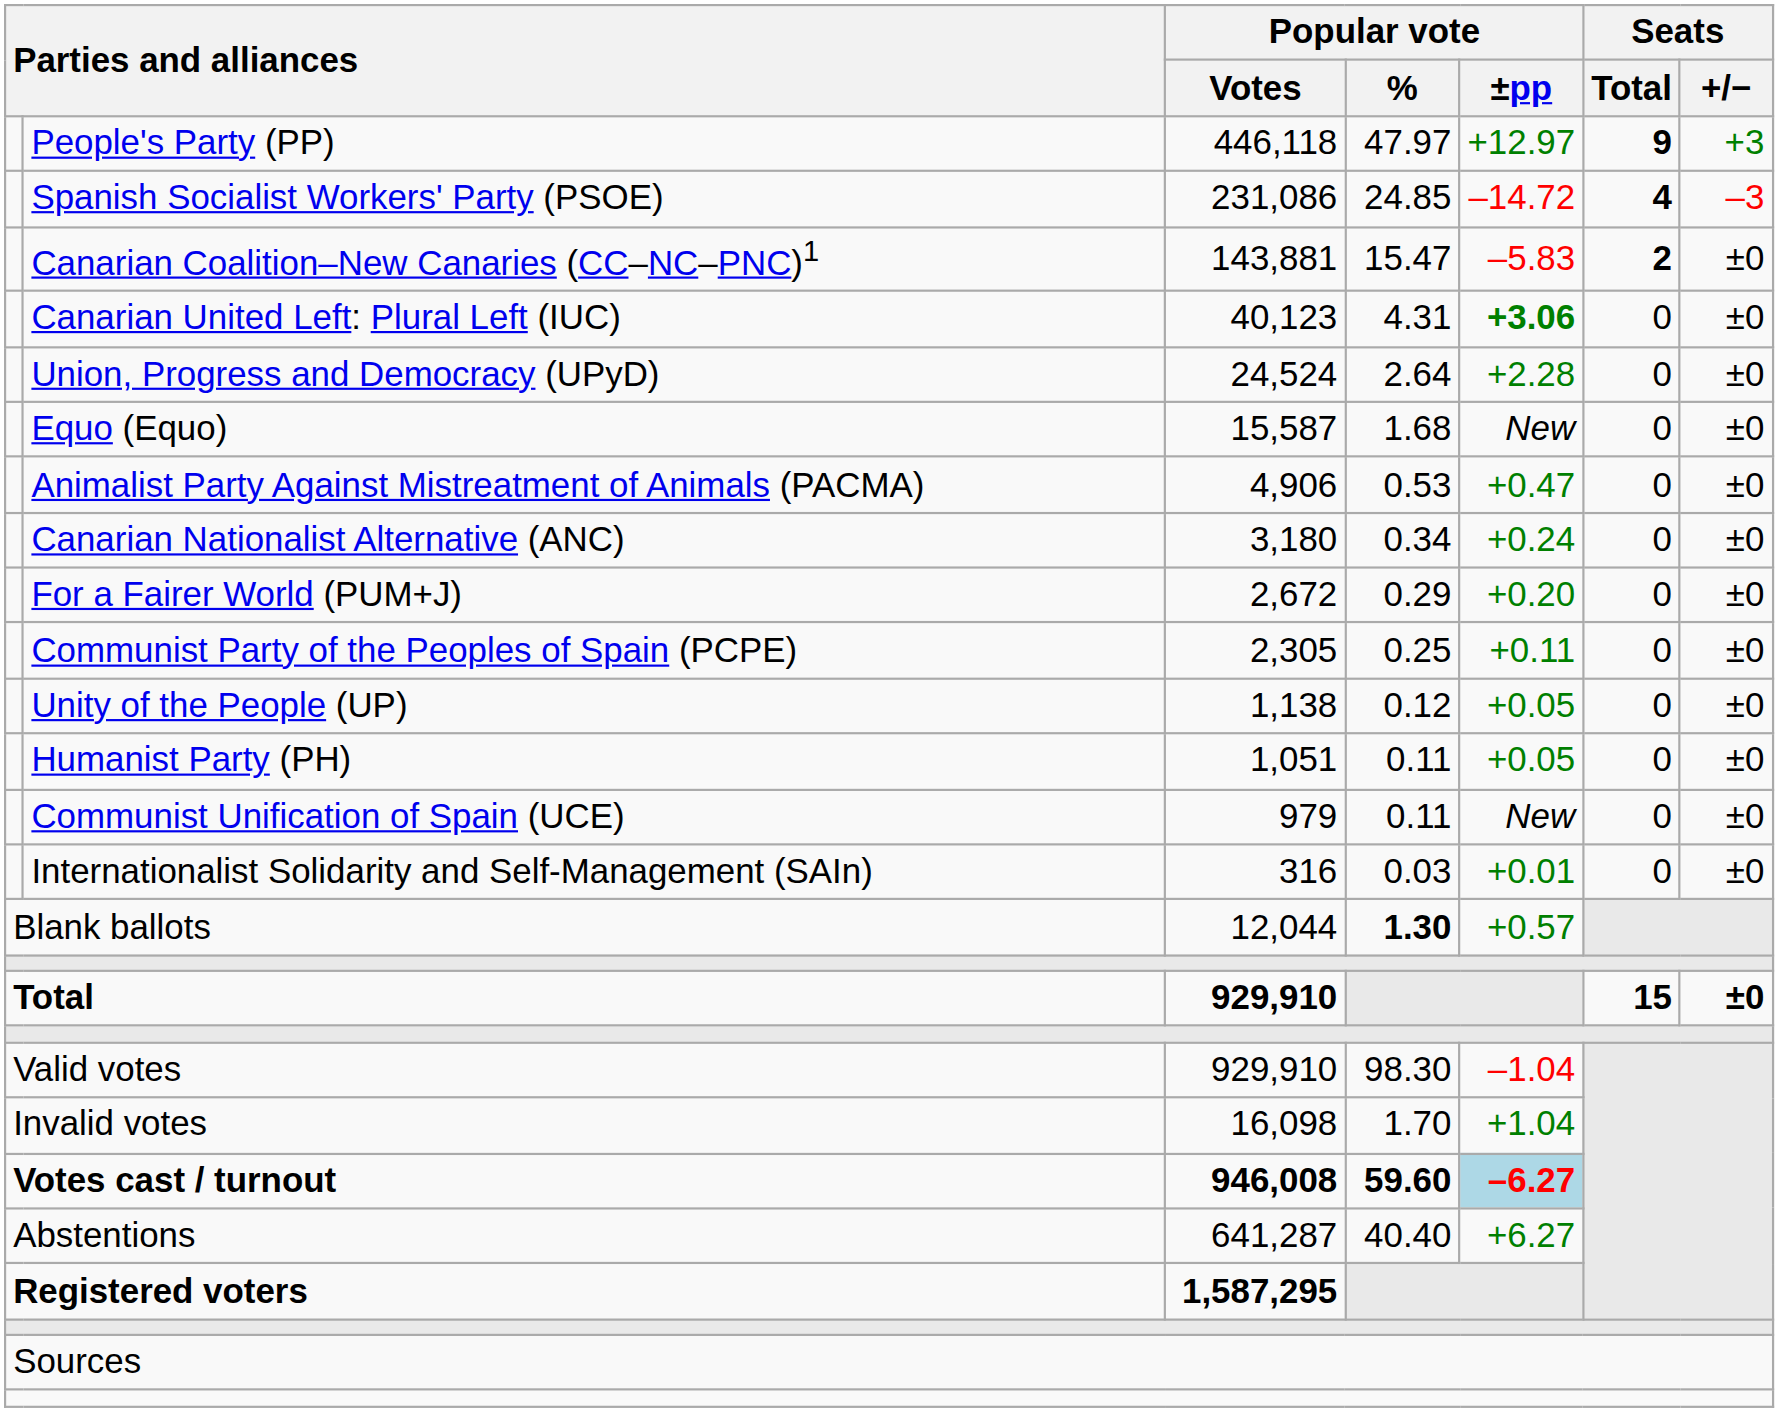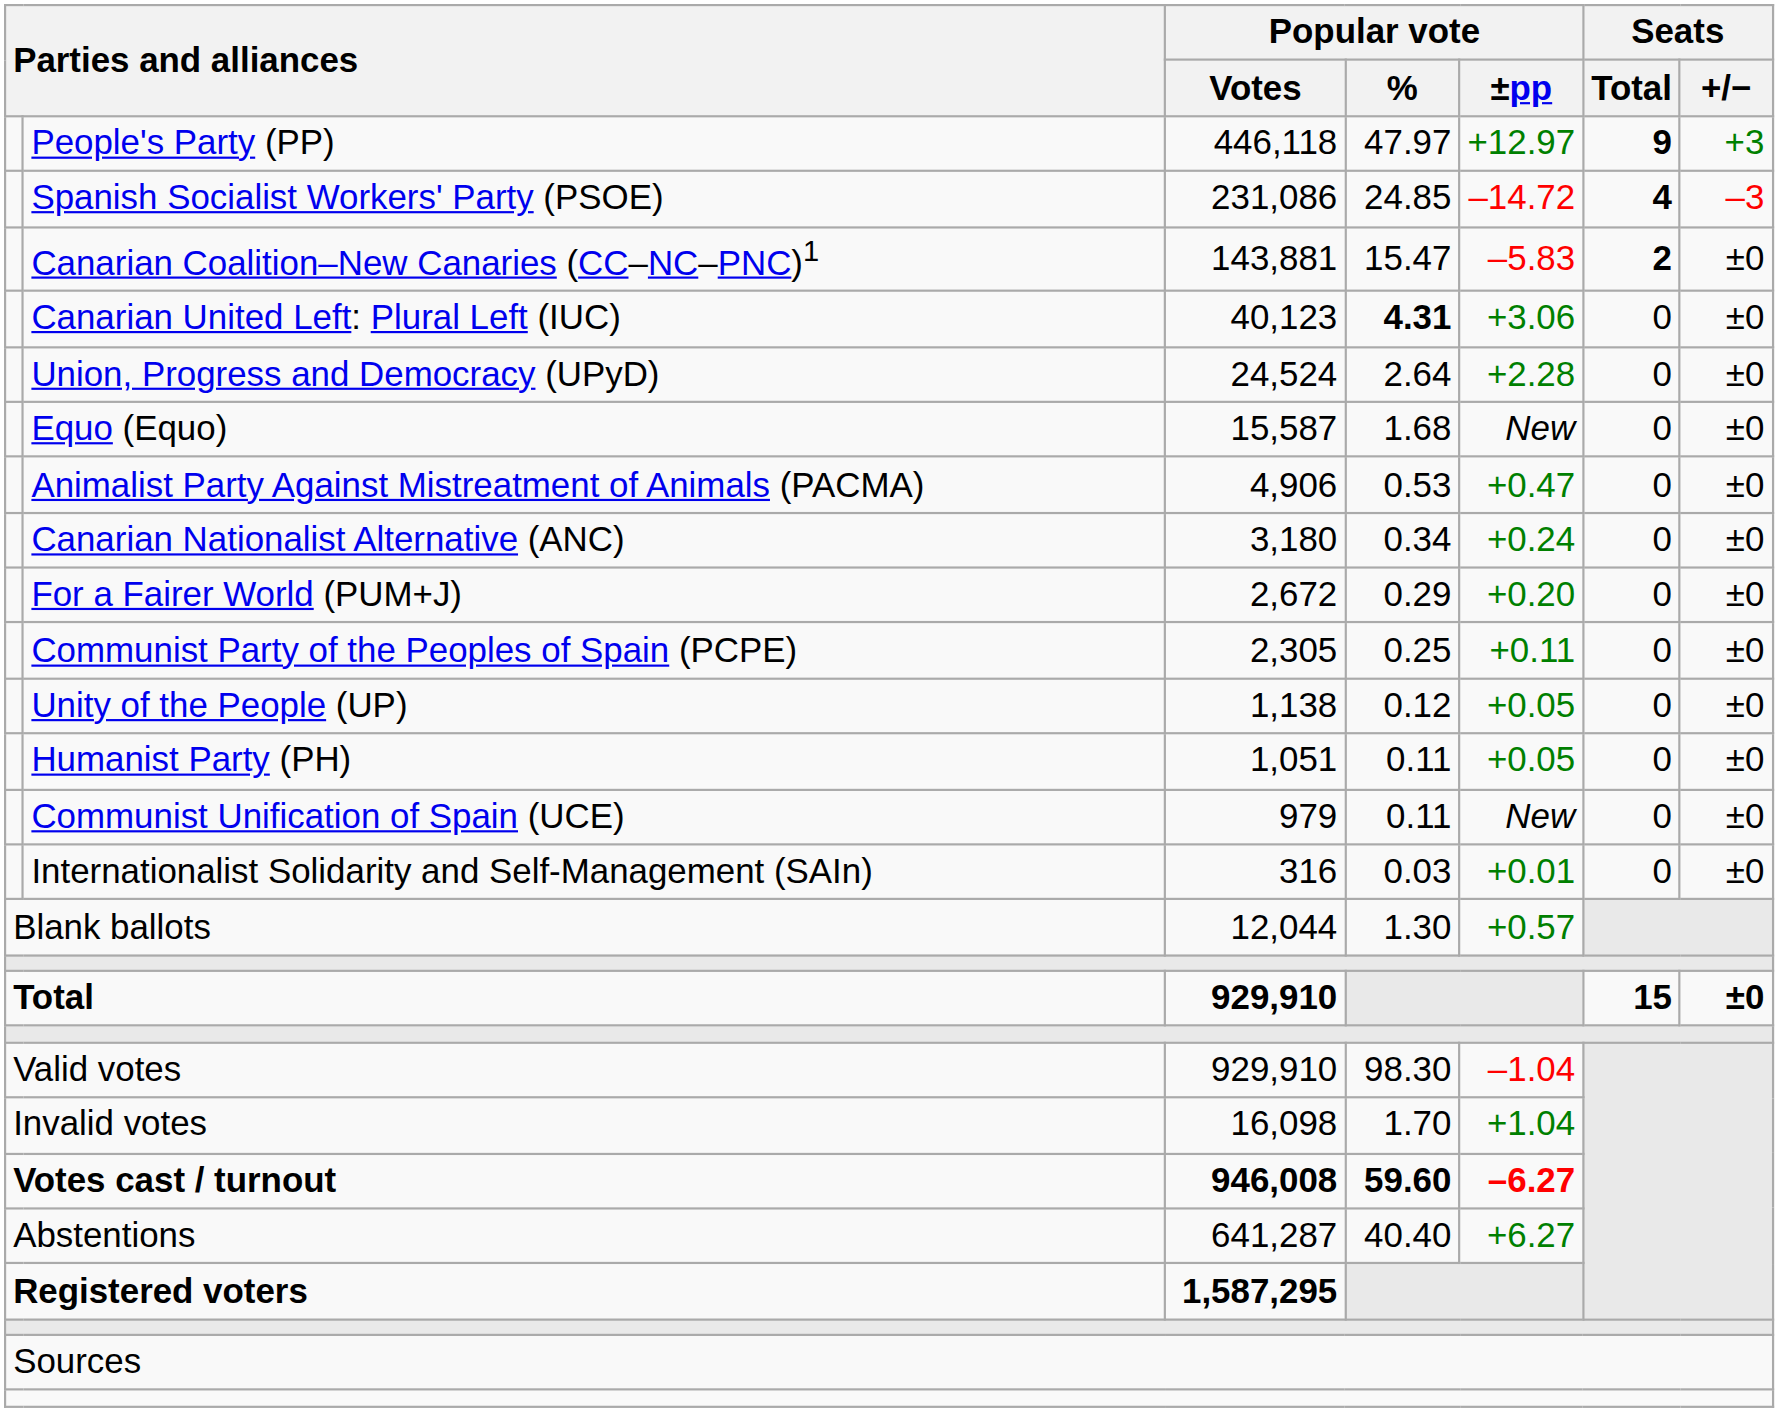(1417, 318) normal -> (1417, 318) bold
(1531, 318) bold -> (1531, 318) normal
(1417, 926) bold -> (1417, 926) normal
(1531, 1180) lightblue background -> (1531, 1180) no background
